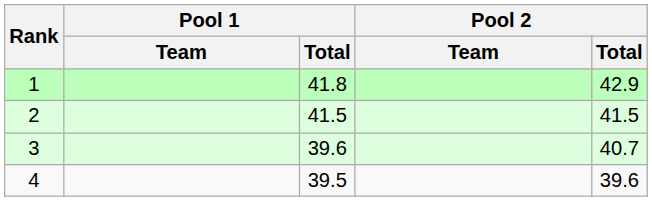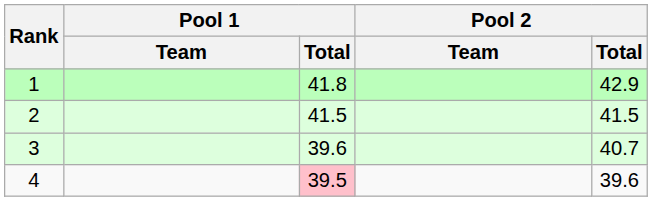(327, 180) no background -> (327, 180) pink background
